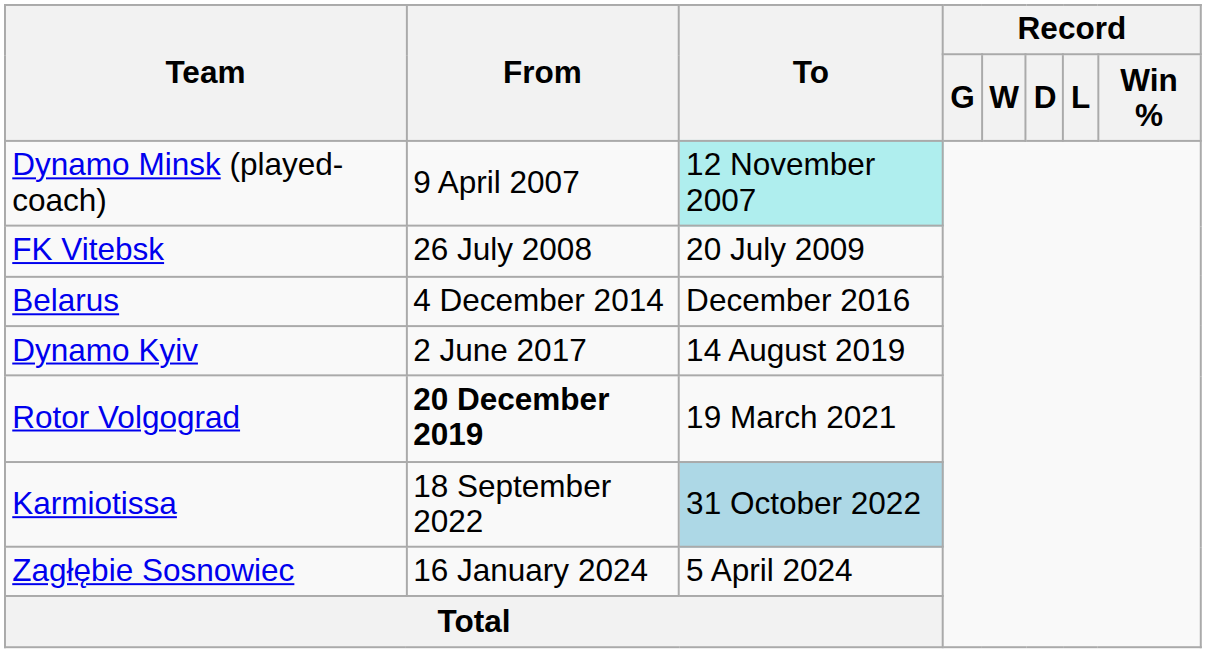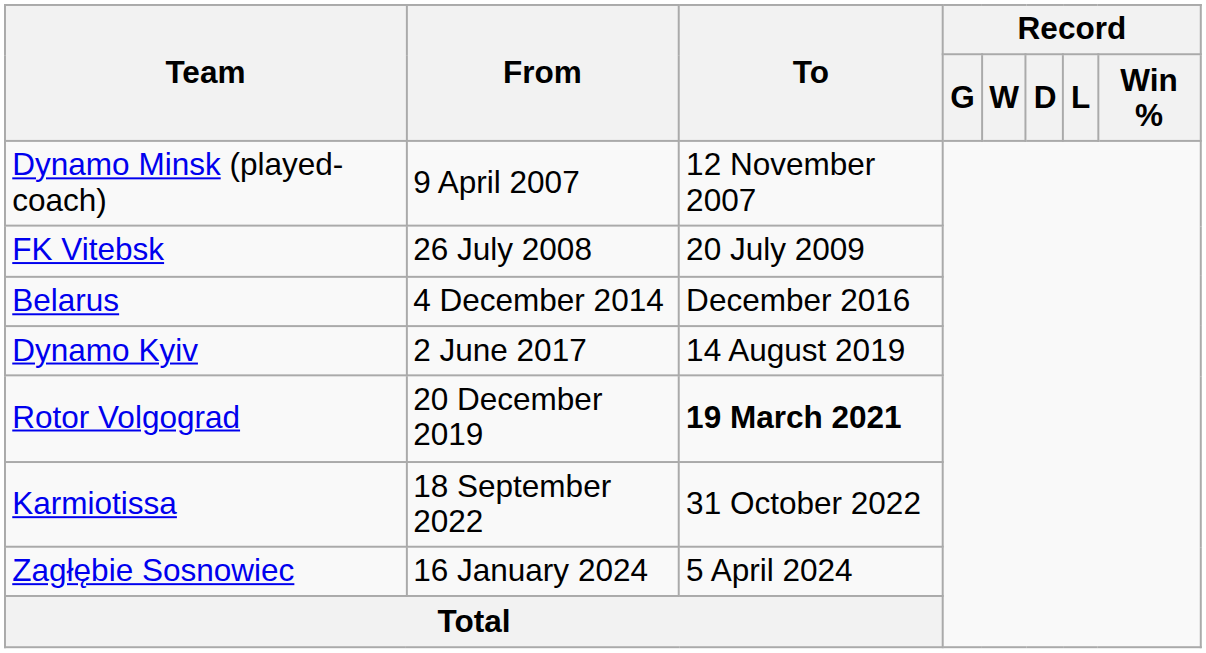(781, 182) paleturquoise background -> (781, 182) no background
(511, 418) bold -> (508, 418) normal
(791, 418) normal -> (794, 418) bold
(804, 503) lightblue background -> (804, 503) no background
